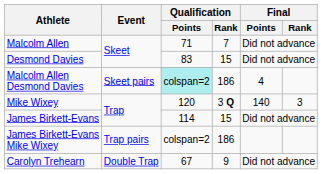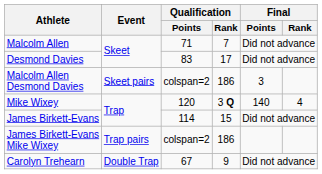(226, 60) 15 -> (226, 60) 17
(187, 81) paleturquoise background -> (187, 81) no background
(261, 81) 4 -> (261, 81) 3
(300, 103) 3 -> (300, 103) 4
